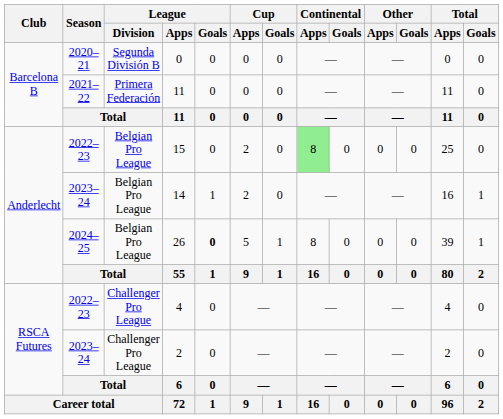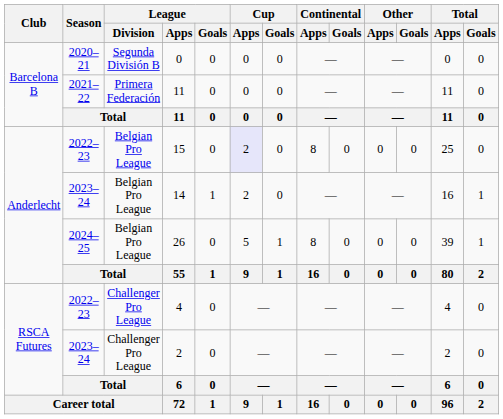(246, 149) no background -> (246, 149) lavender background
(313, 149) lightgreen background -> (313, 149) no background
(213, 241) bold -> (213, 241) normal
